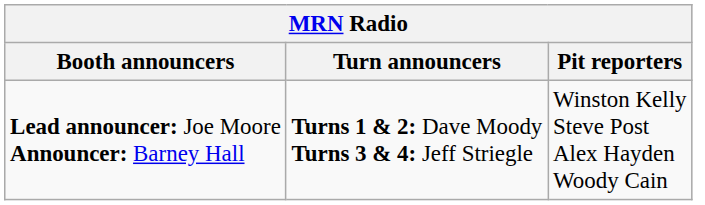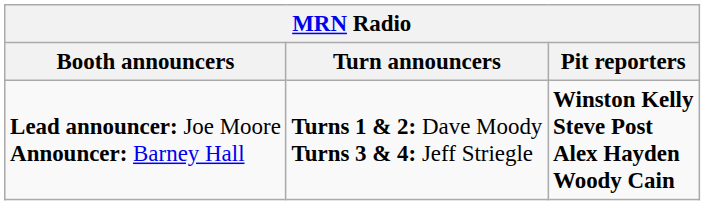(620, 140) normal -> (623, 140) bold
